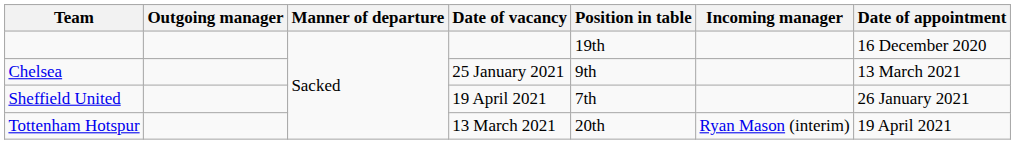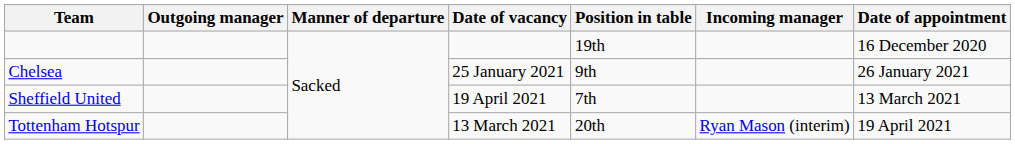(909, 71) 13 March 2021 -> (914, 71) 26 January 2021
(914, 98) 26 January 2021 -> (909, 98) 13 March 2021
